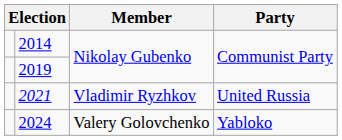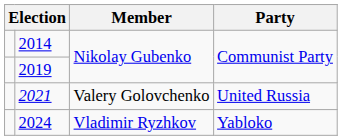(135, 95) Vladimir Ryzhkov -> (142, 95) Valery Golovchenko
(142, 122) Valery Golovchenko -> (135, 122) Vladimir Ryzhkov
